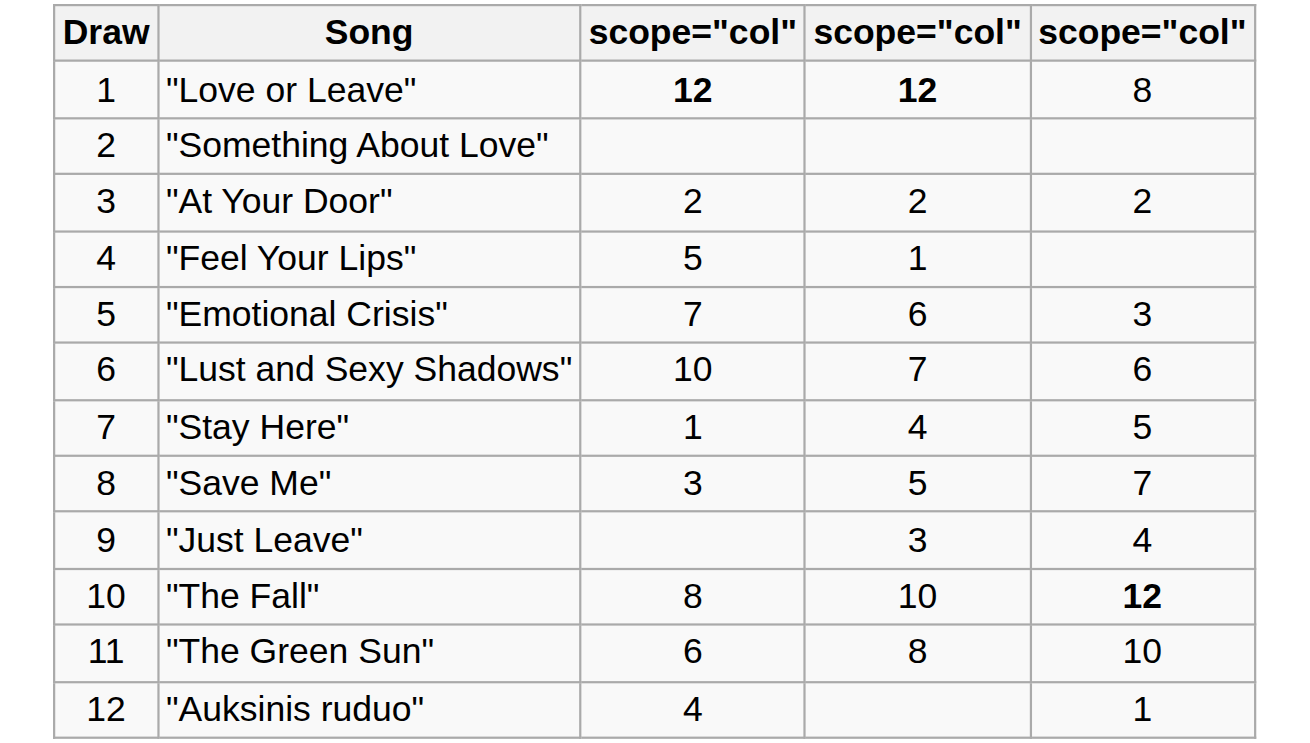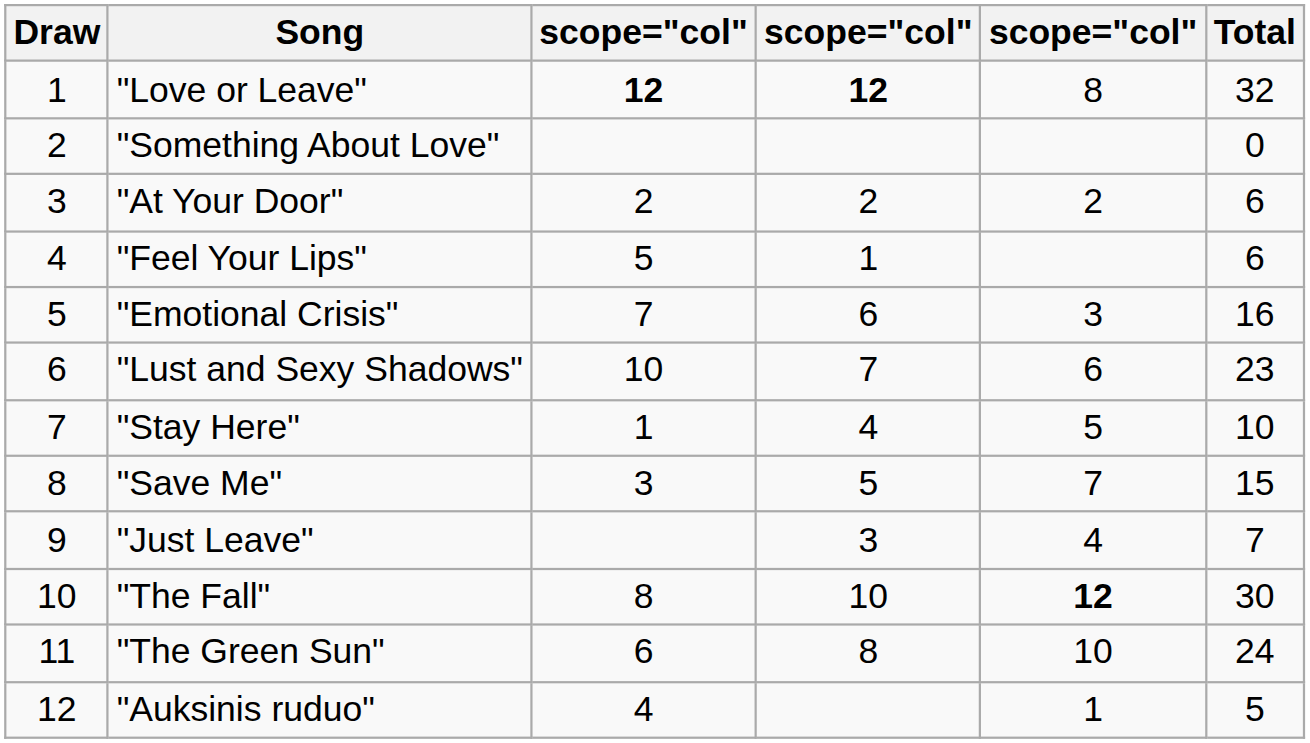+ column: (1255, 32)
